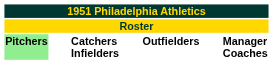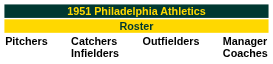(26, 41) lightgreen background -> (26, 41) no background
